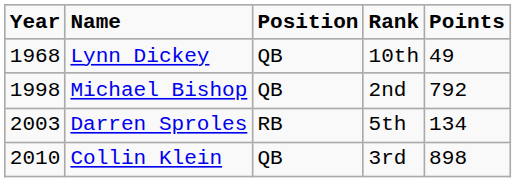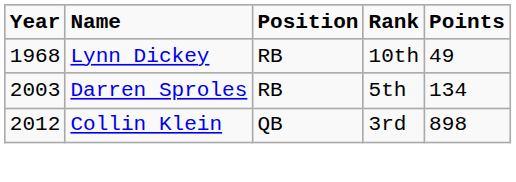(270, 56) QB -> (270, 56) RB
- row: (159, 91)
(35, 159) 2010 -> (35, 125) 2012
